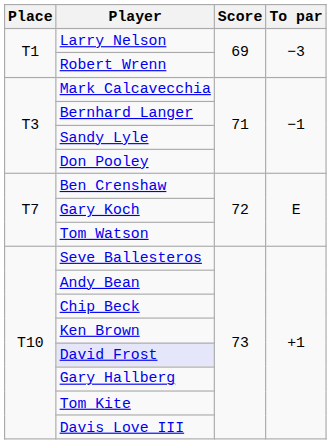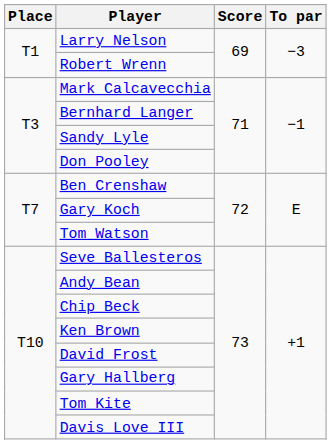(109, 355) lavender background -> (109, 355) no background
